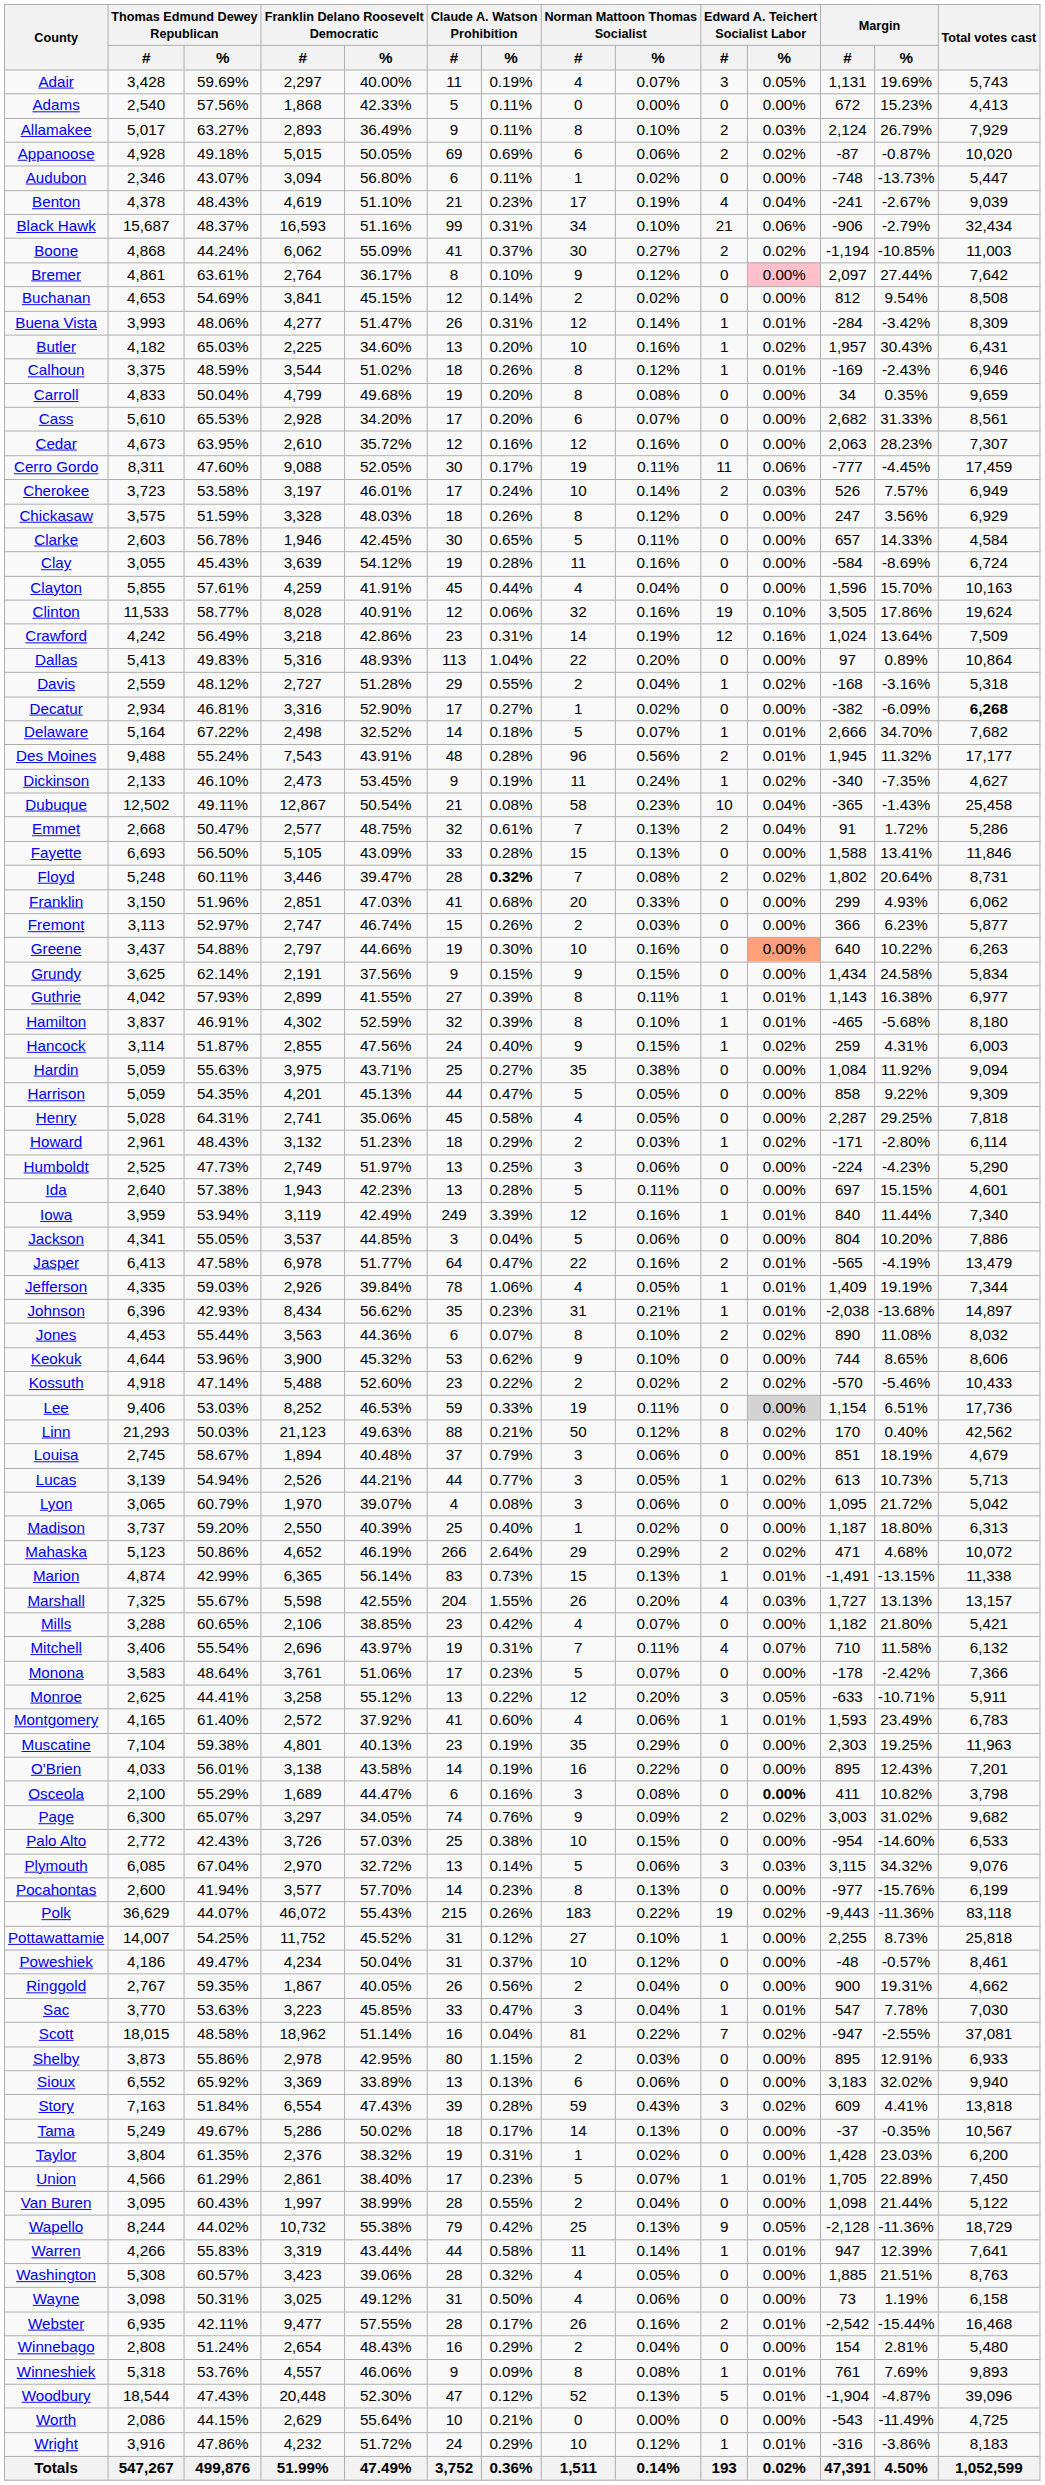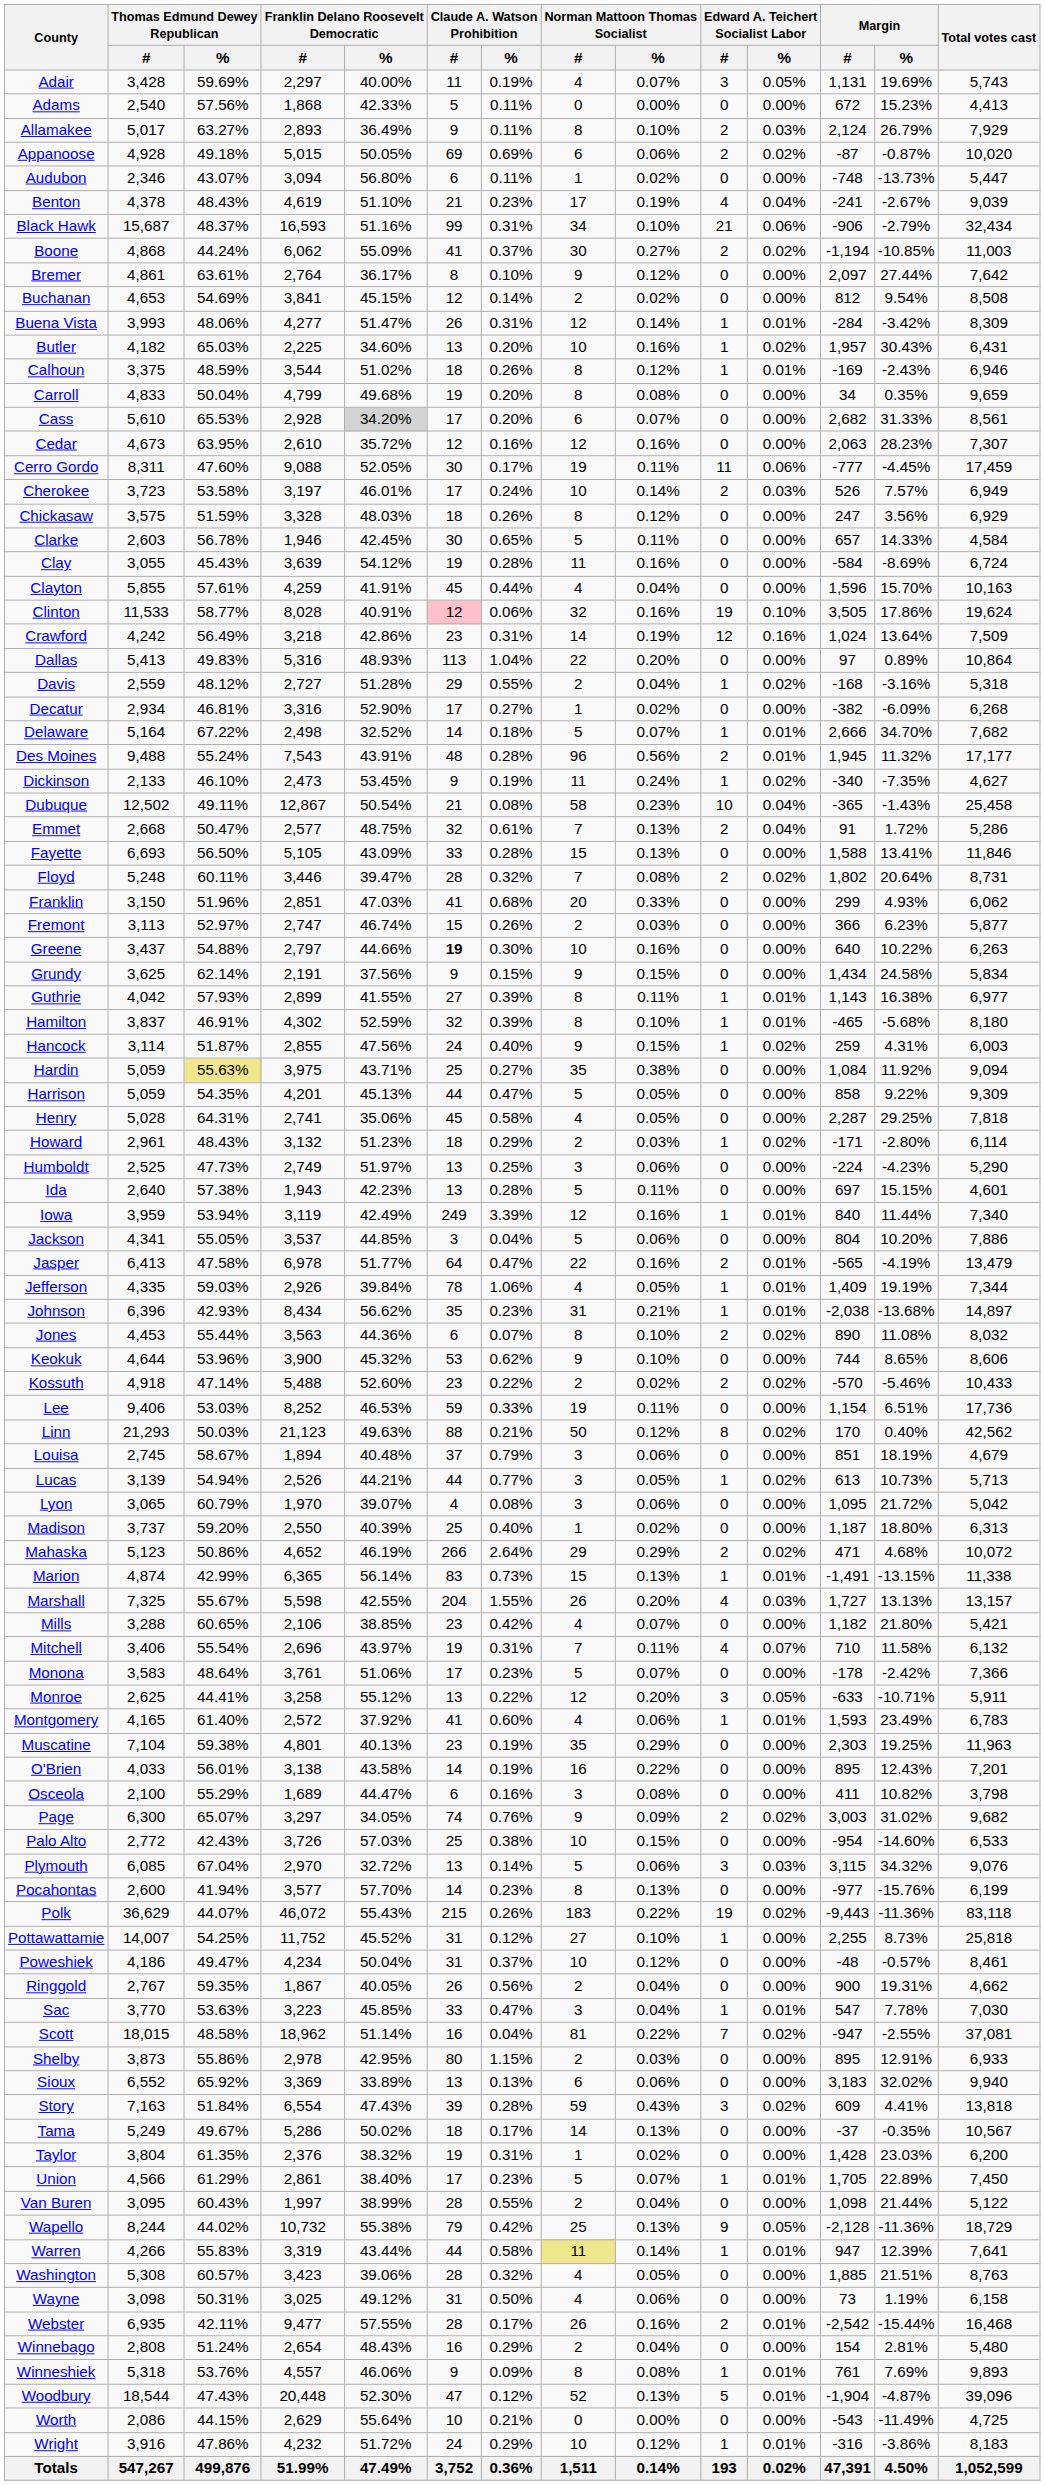(784, 274) pink background -> (784, 274) no background
(386, 419) no background -> (386, 419) lightgrey background
(454, 612) no background -> (454, 612) pink background
(989, 708) bold -> (989, 708) normal
(511, 877) bold -> (511, 877) normal
(454, 949) normal -> (454, 949) bold
(784, 949) lightsalmon background -> (784, 949) no background
(223, 1070) no background -> (223, 1070) khaki background
(784, 1407) lightgrey background -> (784, 1407) no background
(784, 1793) bold -> (784, 1793) normal
(578, 2251) no background -> (578, 2251) khaki background
